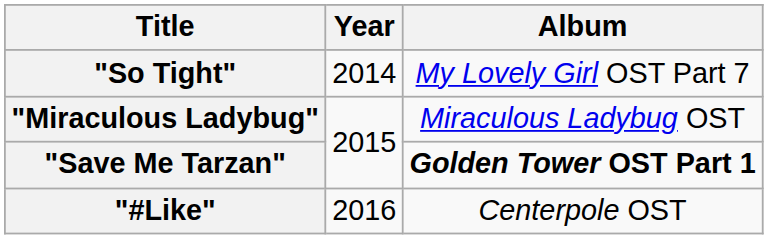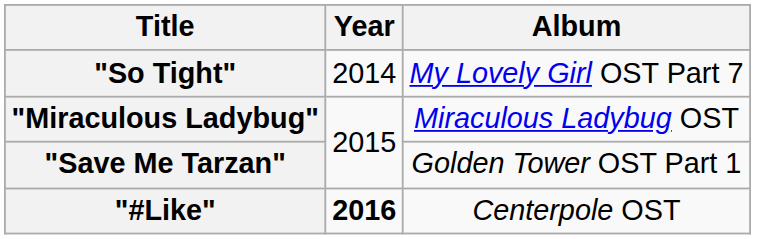(583, 164) bold -> (576, 164) normal
(364, 210) normal -> (364, 210) bold
